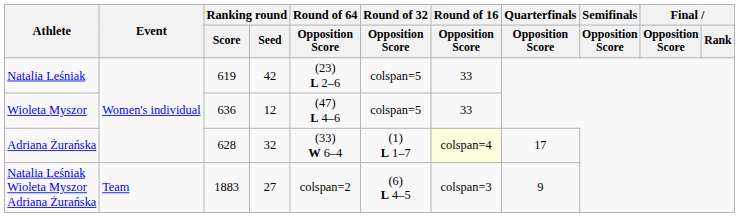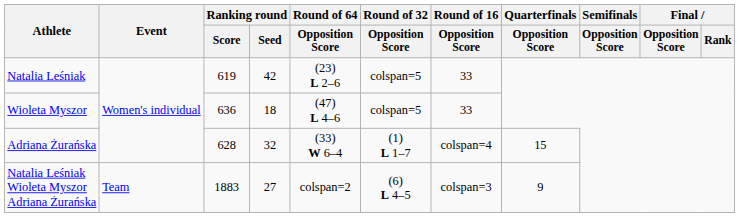(270, 110) 12 -> (270, 110) 18
(466, 146) lightyellow background -> (466, 146) no background
(540, 146) 17 -> (540, 146) 15
